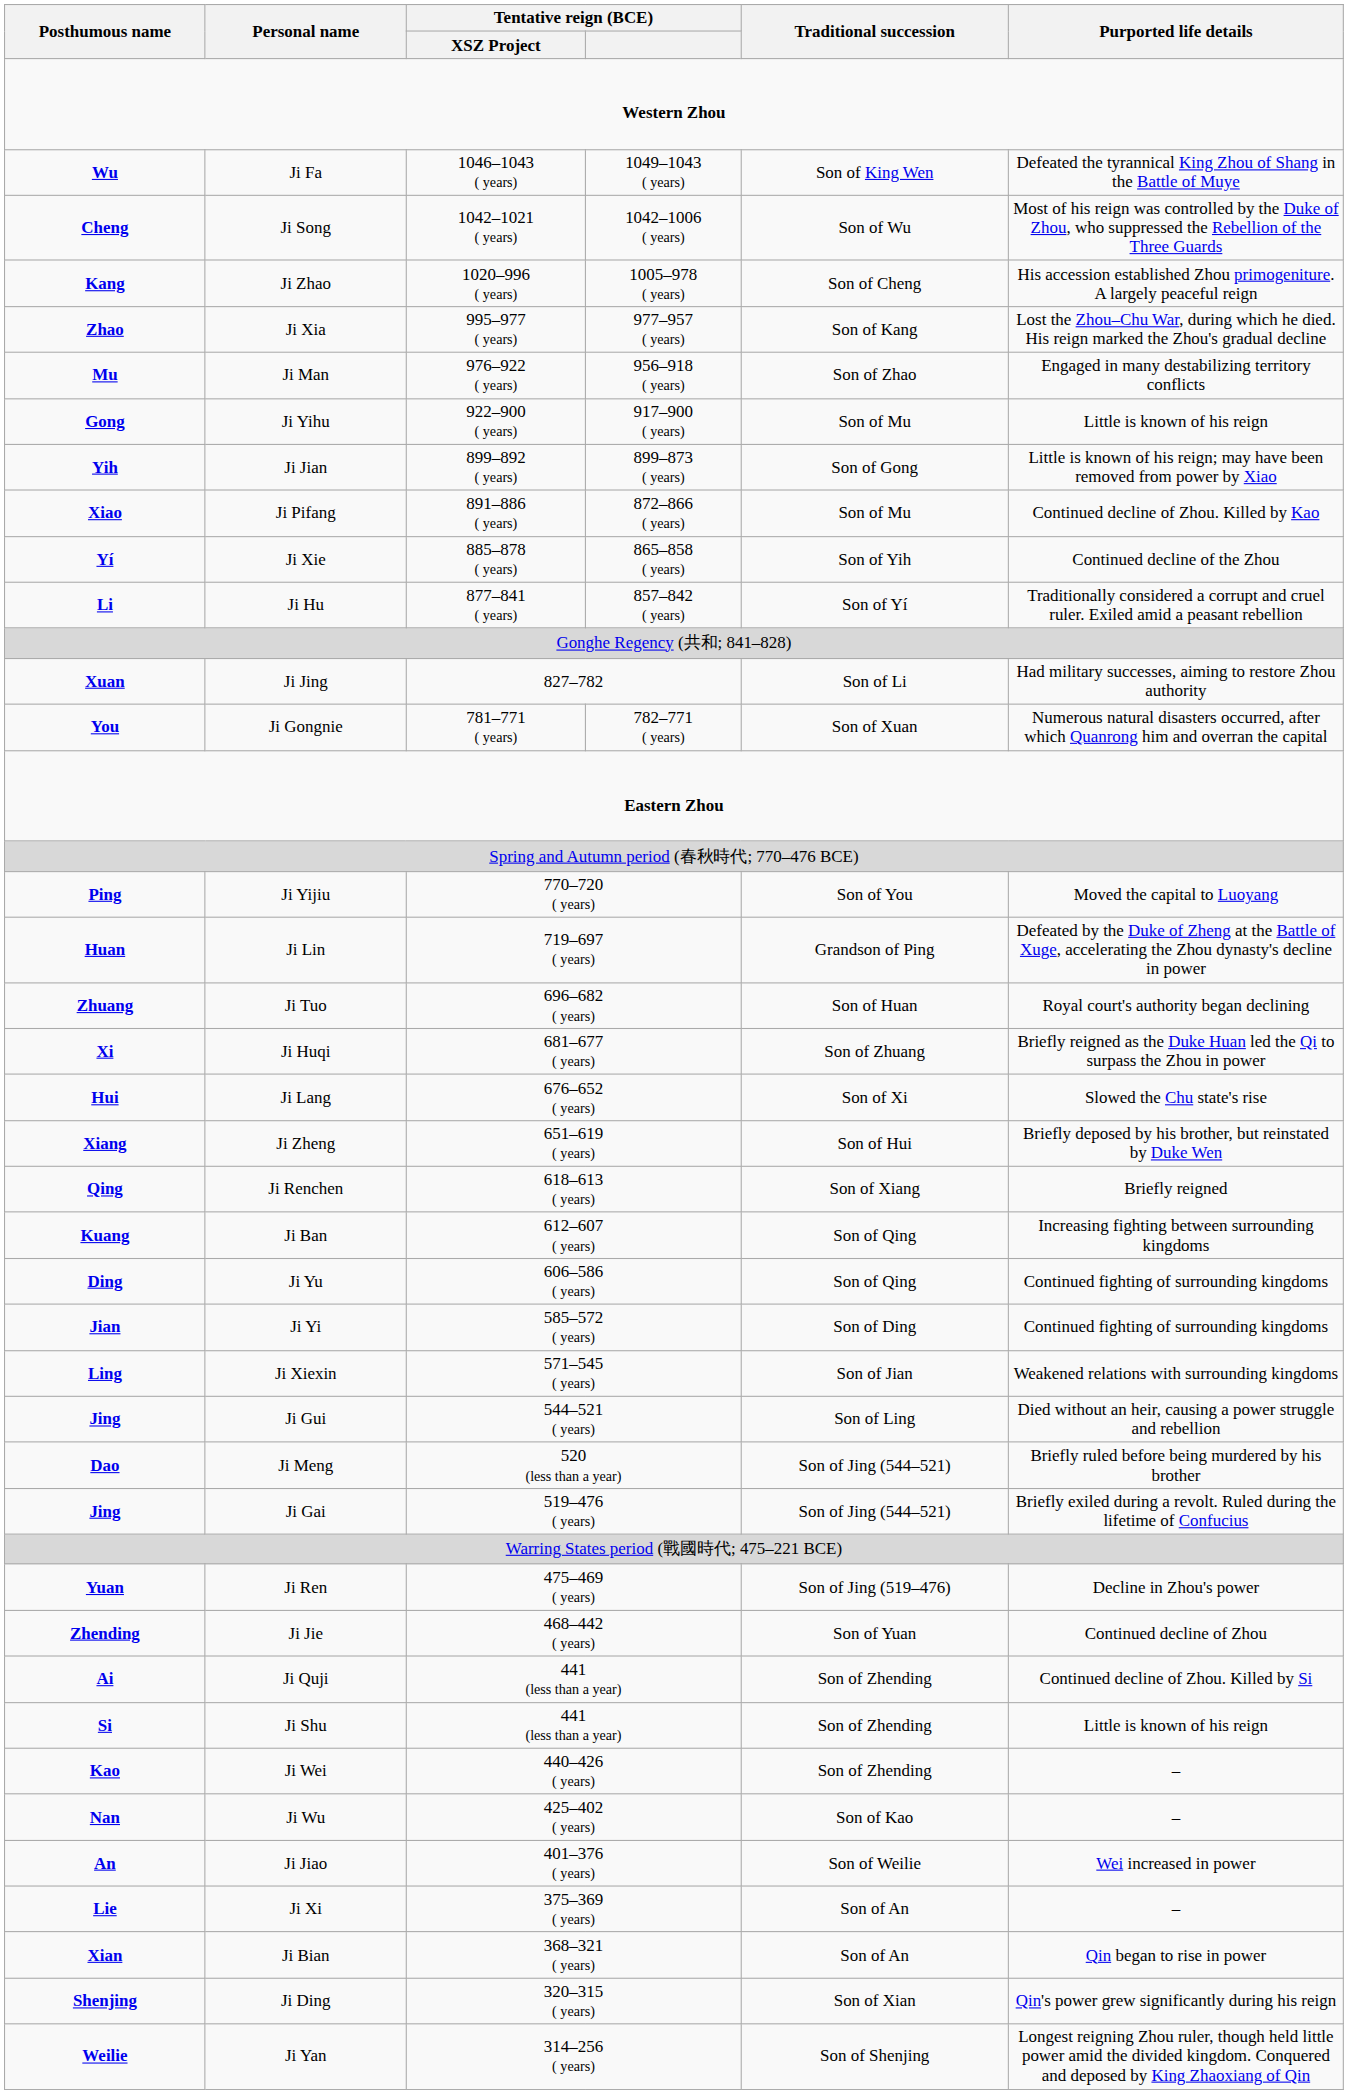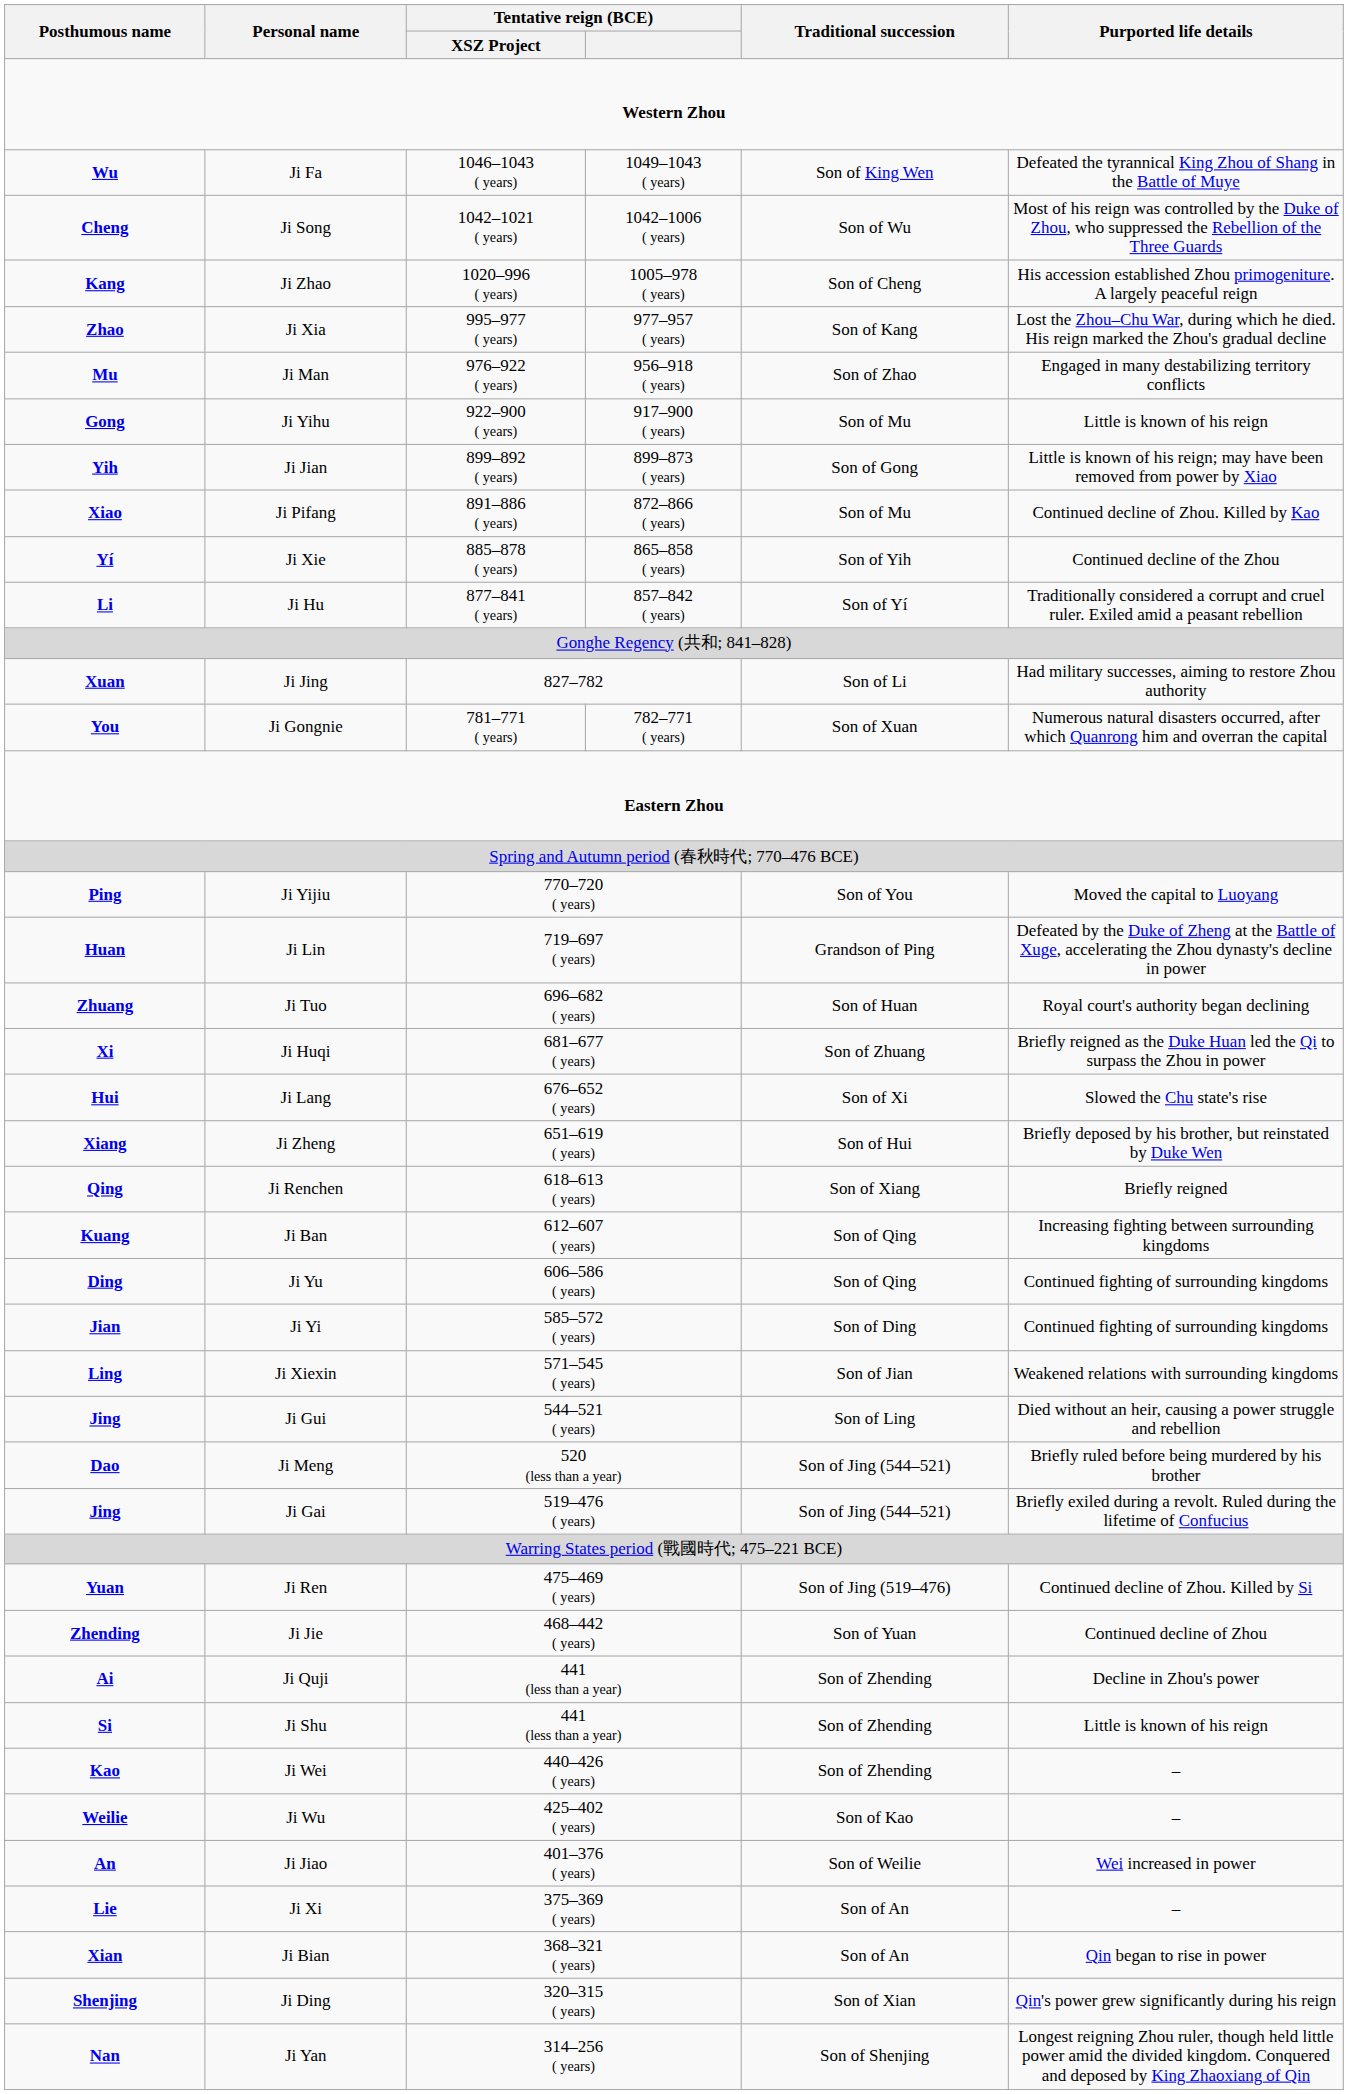(1176, 1587) Decline in Zhou's power -> (1176, 1587) Continued decline of Zhou. Killed by Si
(1176, 1679) Continued decline of Zhou. Killed by Si -> (1176, 1679) Decline in Zhou's power
(105, 1817) Nan -> (105, 1817) Weilie
(105, 2056) Weilie -> (105, 2056) Nan
